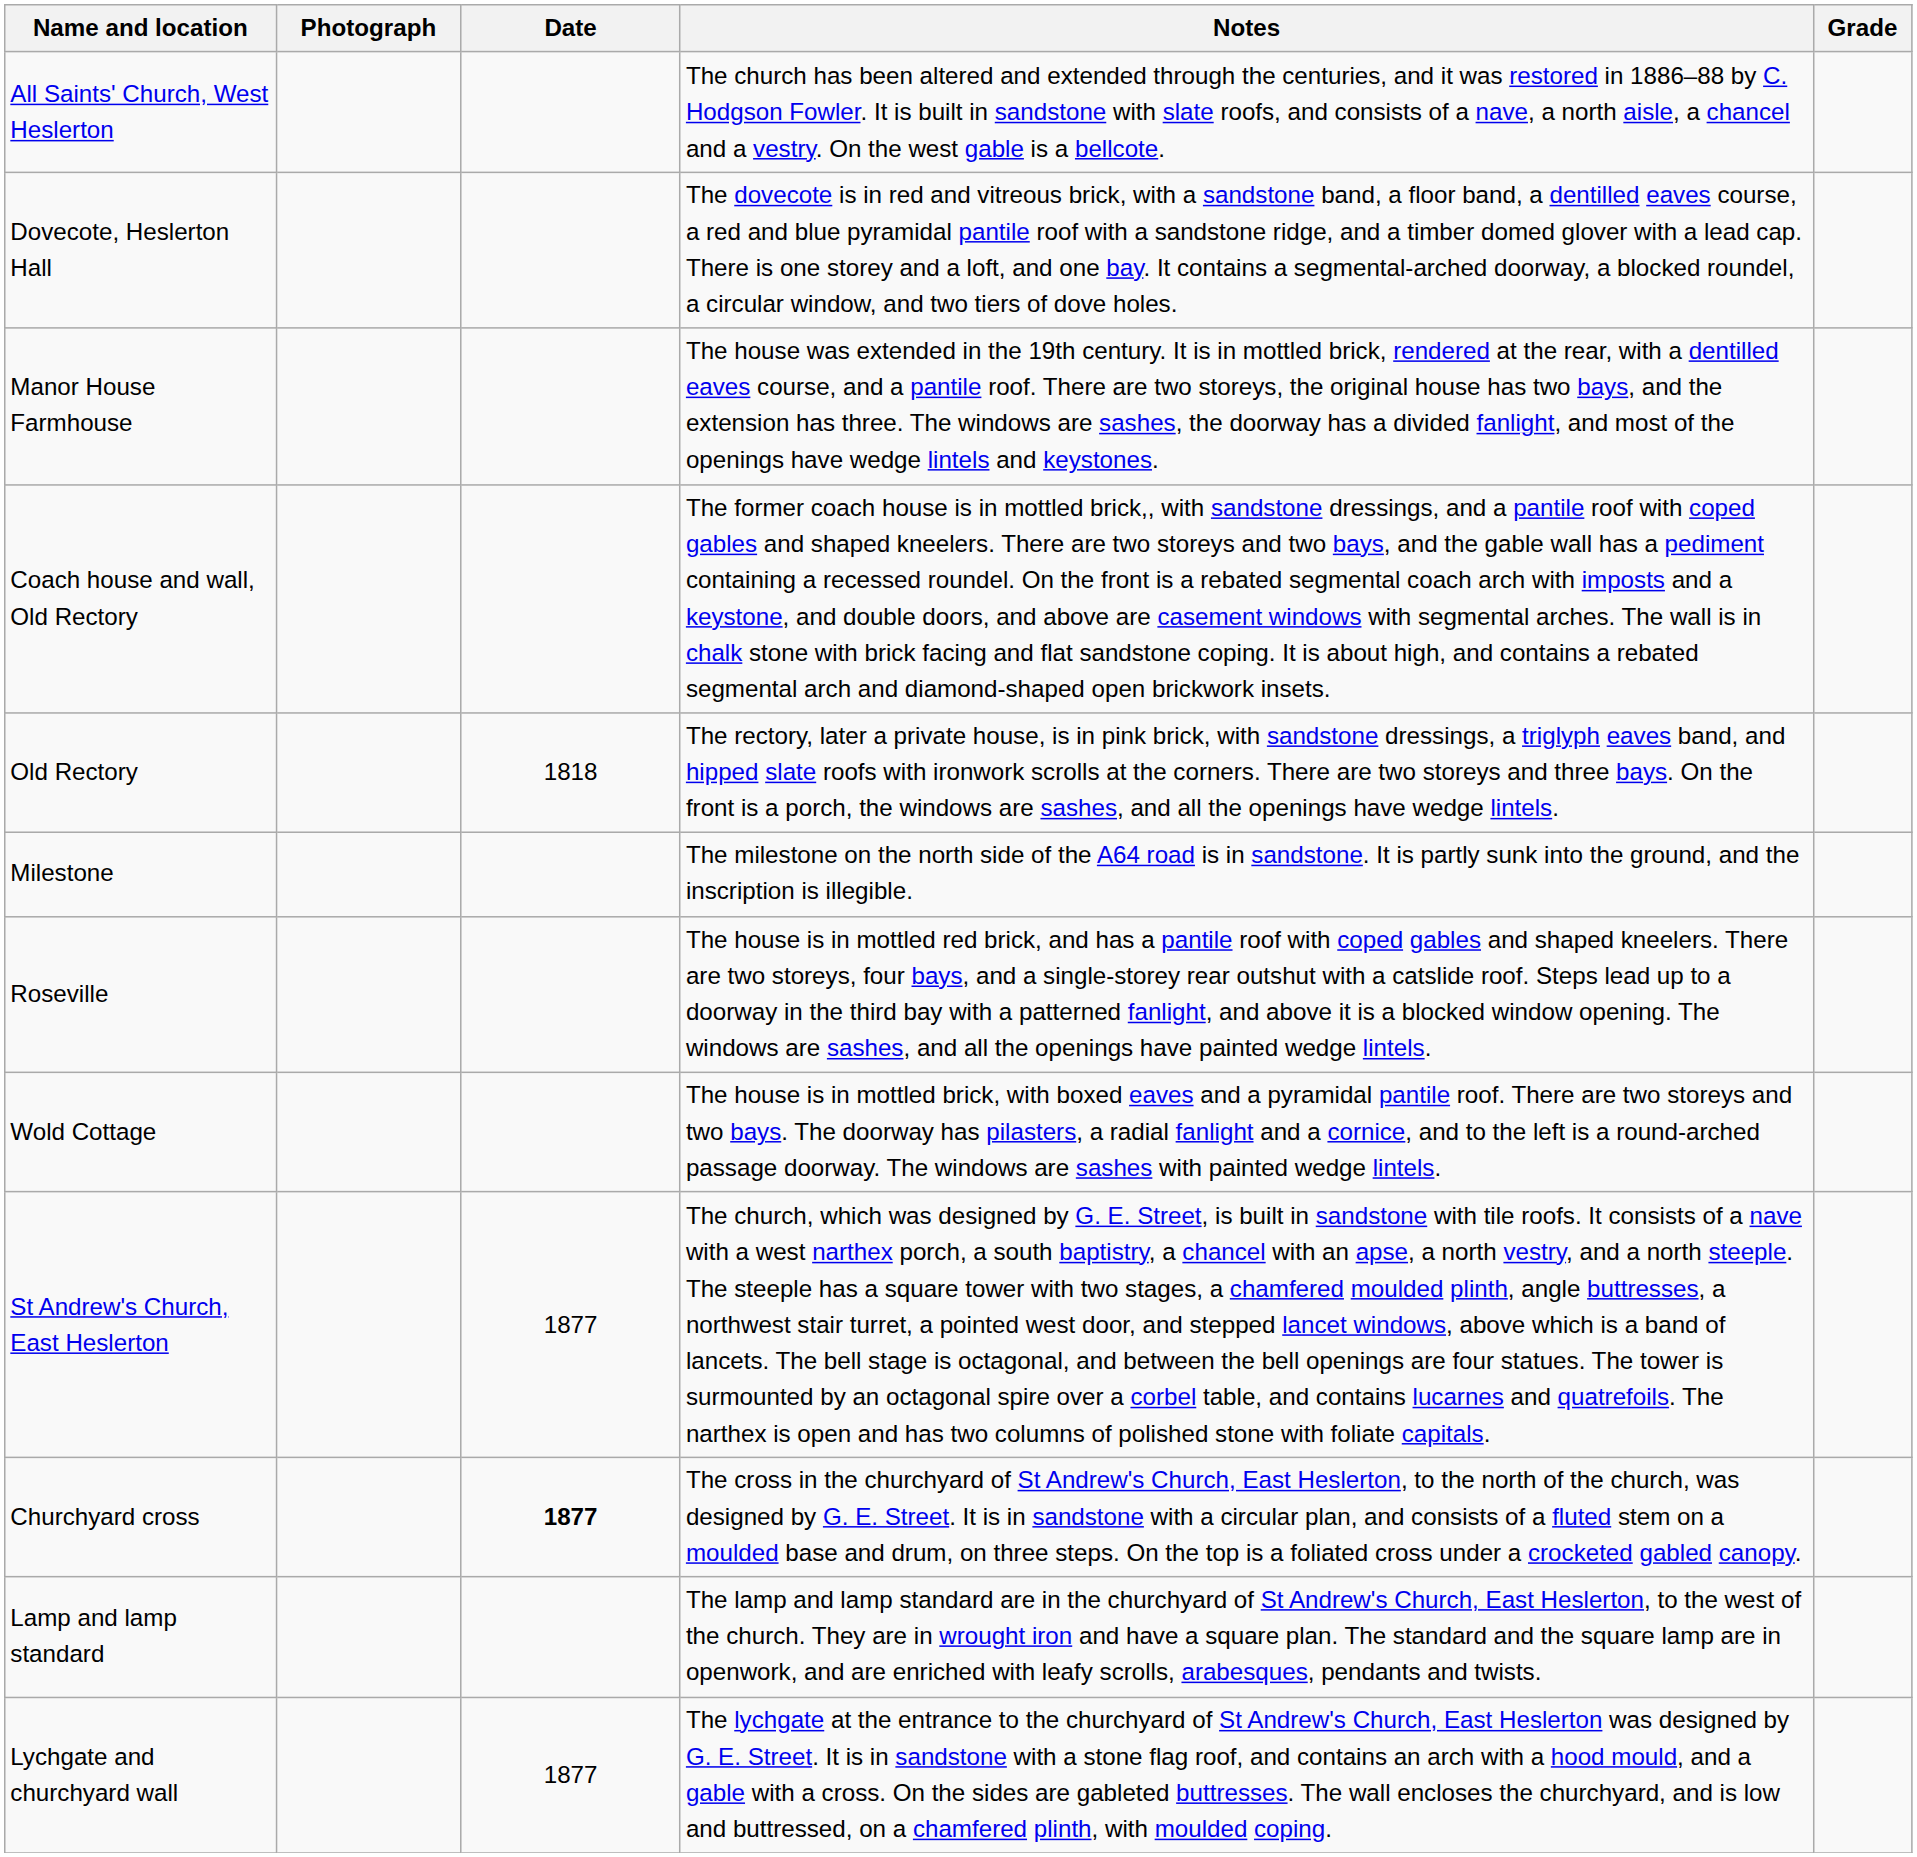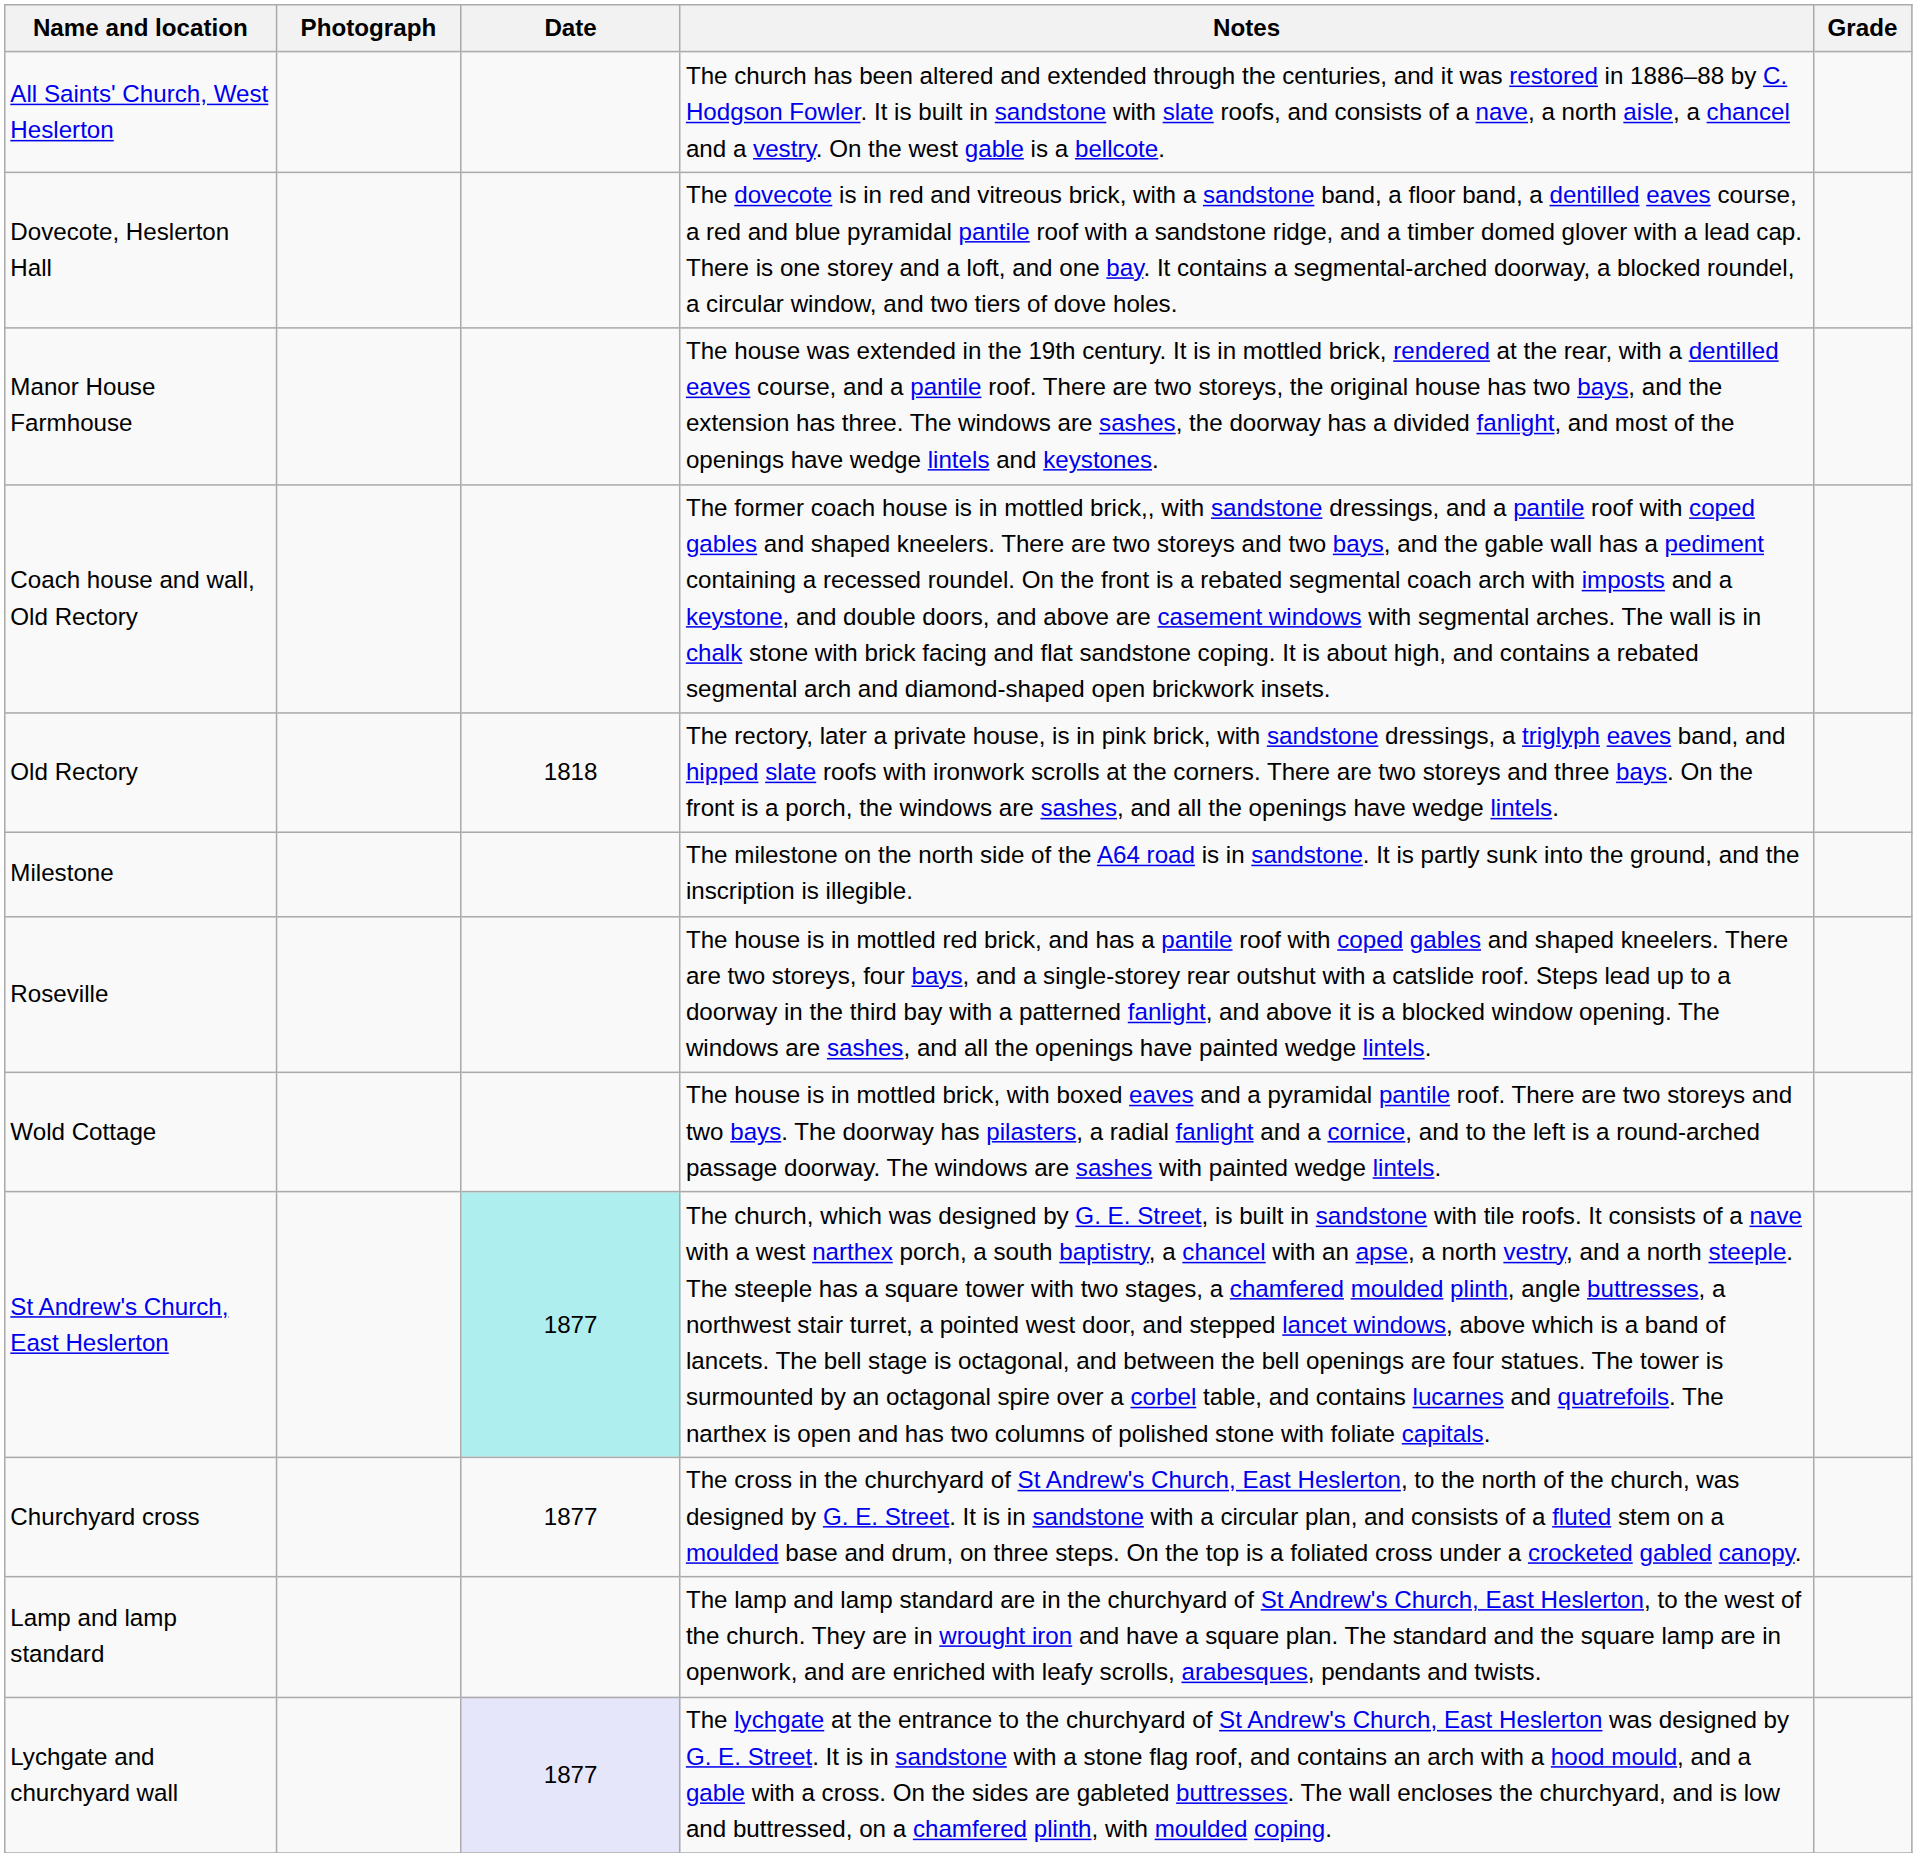(571, 1324) no background -> (571, 1324) paleturquoise background
(571, 1516) bold -> (571, 1516) normal
(571, 1774) no background -> (571, 1774) lavender background
